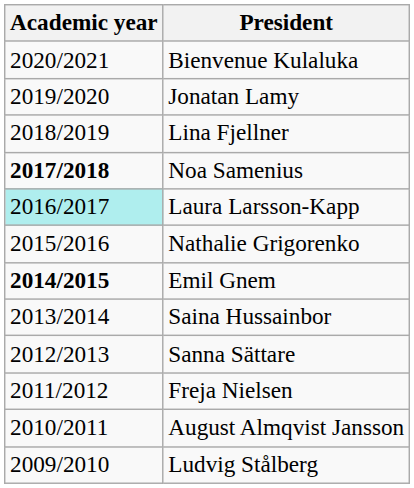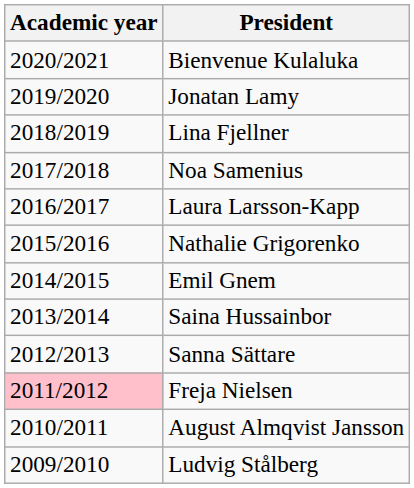(60, 170) bold -> (60, 170) normal
(60, 206) paleturquoise background -> (60, 206) no background
(60, 280) bold -> (60, 280) normal
(59, 390) no background -> (59, 390) pink background
